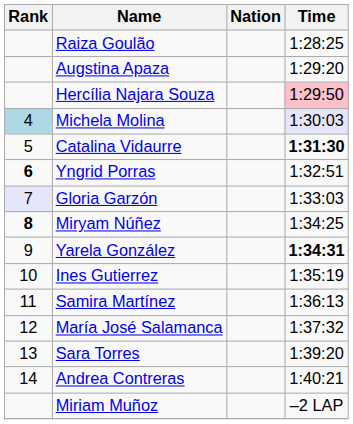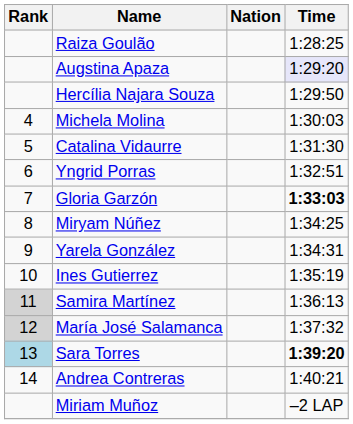(317, 69) no background -> (317, 69) lavender background
(317, 95) pink background -> (317, 95) no background
(28, 120) lightblue background -> (28, 120) no background
(317, 120) lavender background -> (317, 120) no background
(317, 146) bold -> (317, 146) normal
(28, 172) bold -> (28, 172) normal
(28, 198) lavender background -> (28, 198) no background
(317, 198) normal -> (317, 198) bold
(28, 224) bold -> (28, 224) normal
(317, 250) bold -> (317, 250) normal
(28, 302) no background -> (28, 302) lightgrey background
(28, 328) no background -> (28, 328) lightgrey background
(28, 353) no background -> (28, 353) lightblue background
(317, 353) normal -> (317, 353) bold
